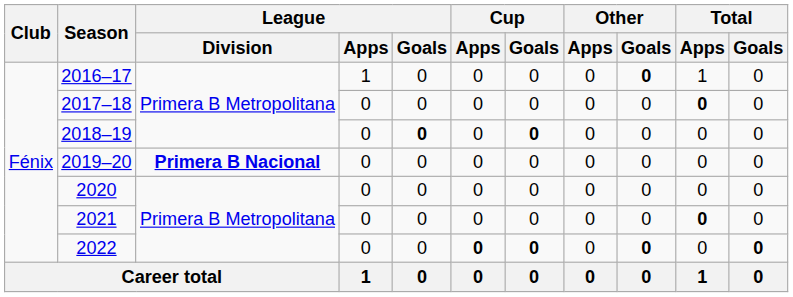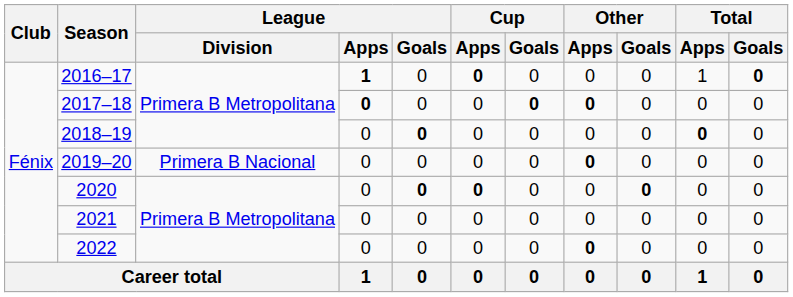(366, 76) normal -> (366, 76) bold
(478, 76) normal -> (478, 76) bold
(646, 76) bold -> (646, 76) normal
(758, 76) normal -> (758, 76) bold
(366, 104) normal -> (366, 104) bold
(534, 104) normal -> (534, 104) bold
(590, 104) normal -> (590, 104) bold
(702, 104) bold -> (702, 104) normal
(534, 133) bold -> (534, 133) normal
(702, 133) normal -> (702, 133) bold
(237, 162) bold -> (237, 162) normal
(590, 162) normal -> (590, 162) bold
(422, 190) normal -> (422, 190) bold
(478, 190) normal -> (478, 190) bold
(646, 190) normal -> (646, 190) bold
(702, 219) bold -> (702, 219) normal
(478, 248) bold -> (478, 248) normal
(534, 248) bold -> (534, 248) normal
(590, 248) normal -> (590, 248) bold
(646, 248) bold -> (646, 248) normal
(758, 248) bold -> (758, 248) normal
